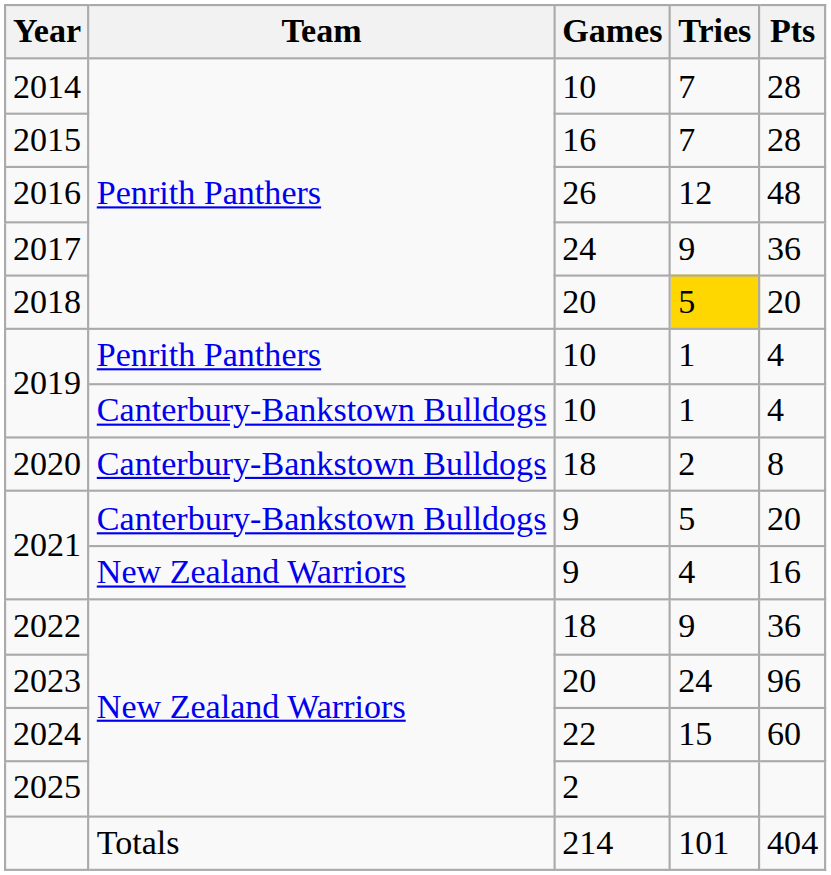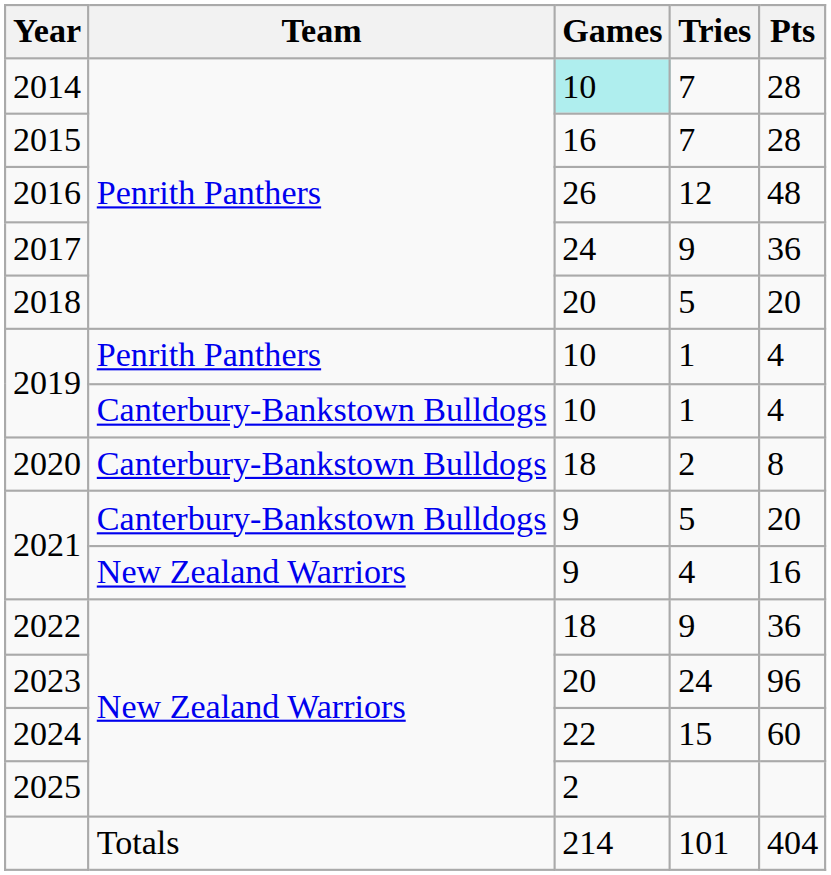(579, 85) no background -> (579, 85) paleturquoise background
(687, 301) gold background -> (687, 301) no background
